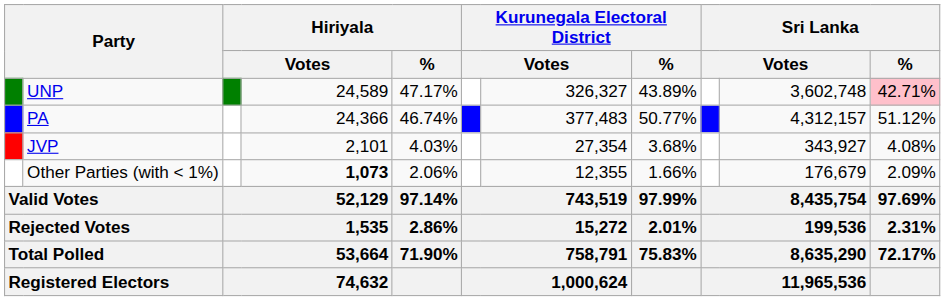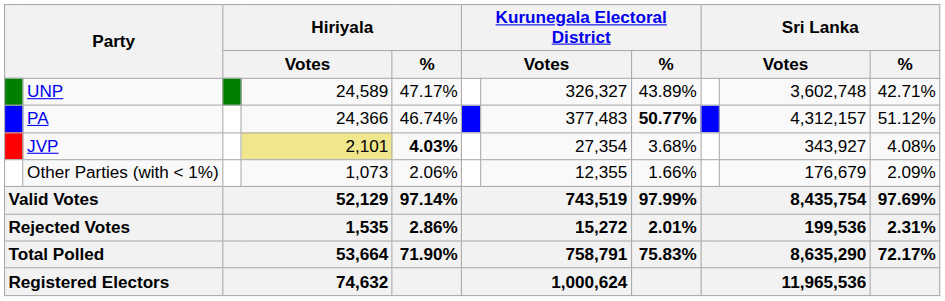(907, 91) pink background -> (907, 91) no background
(668, 118) normal -> (668, 118) bold
(367, 145) no background -> (367, 145) khaki background
(434, 145) normal -> (434, 145) bold
(367, 173) bold -> (367, 173) normal
